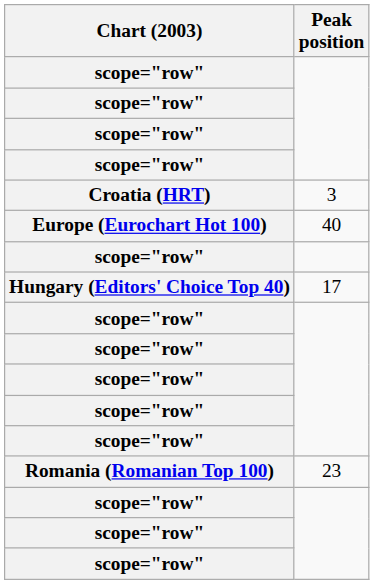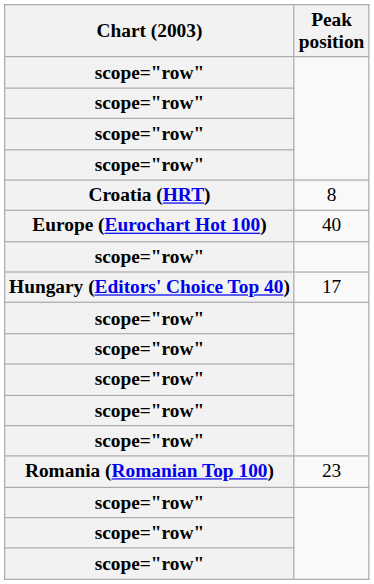(332, 195) 3 -> (332, 195) 8
